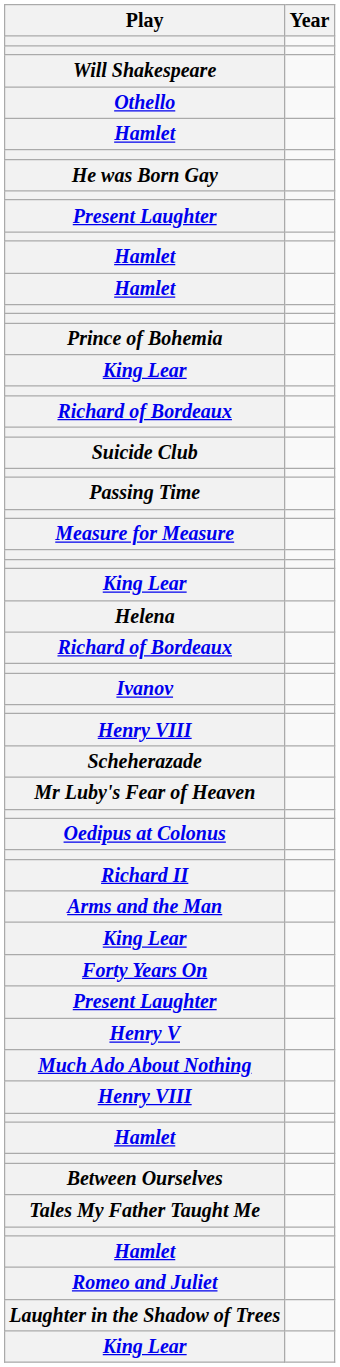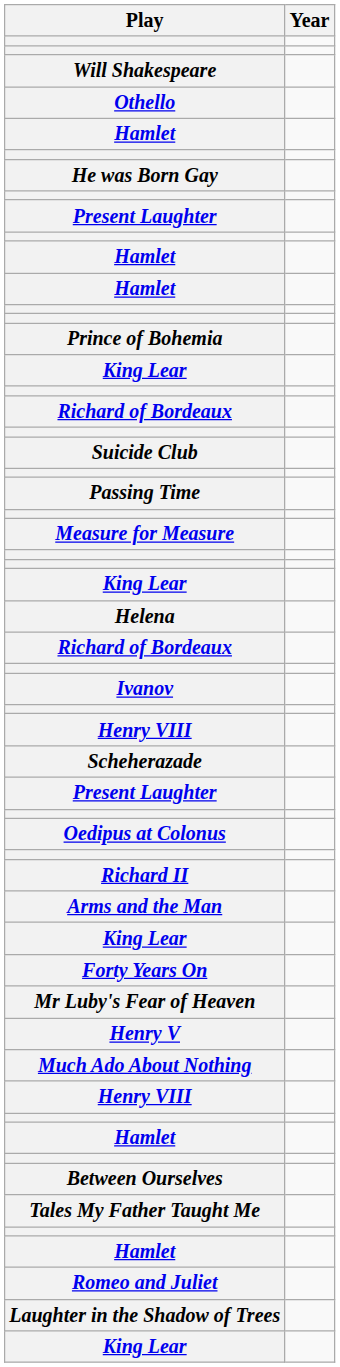(145, 793) Mr Luby's Fear of Heaven -> (145, 793) Present Laughter
(145, 1001) Present Laughter -> (145, 1001) Mr Luby's Fear of Heaven
